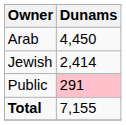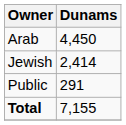(72, 85) pink background -> (72, 85) no background
